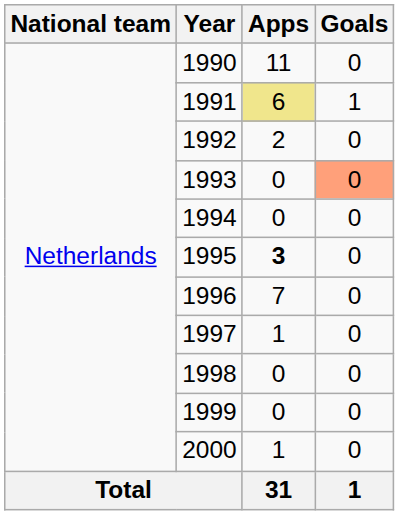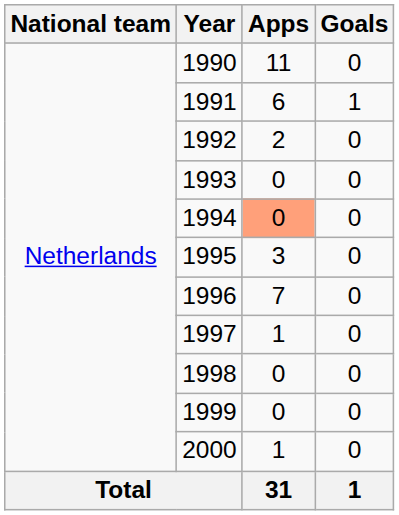(279, 101) khaki background -> (279, 101) no background
(354, 179) lightsalmon background -> (354, 179) no background
(279, 218) no background -> (279, 218) lightsalmon background
(279, 256) bold -> (279, 256) normal
